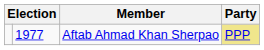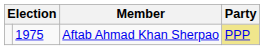(29, 34) 1977 -> (29, 34) 1975
